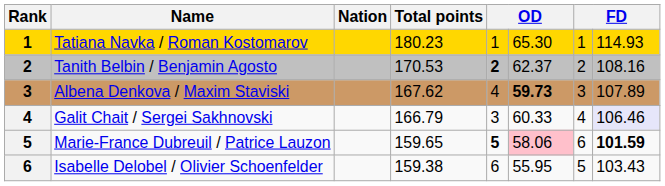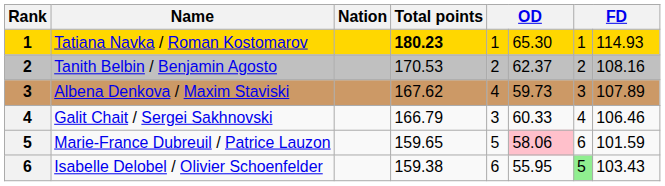(419, 42) normal -> (419, 42) bold
(495, 67) bold -> (495, 67) normal
(532, 92) bold -> (532, 92) normal
(621, 117) lavender background -> (621, 117) no background
(495, 142) bold -> (495, 142) normal
(621, 142) bold -> (621, 142) normal
(581, 167) no background -> (581, 167) lightgreen background
